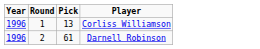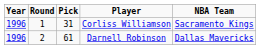+ column: (214, 11)
(68, 24) 13 -> (68, 24) 31
